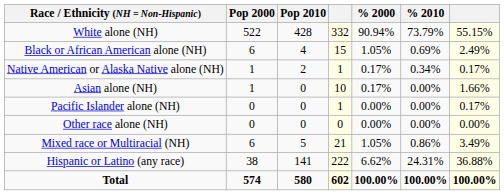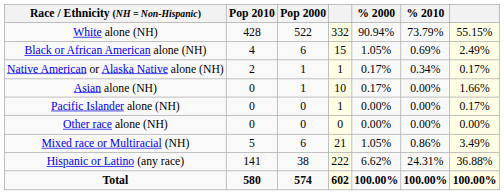columns swapped: (252, 13) <-> (303, 13)
